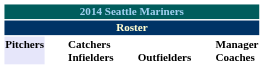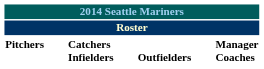(25, 44) lavender background -> (25, 44) no background
